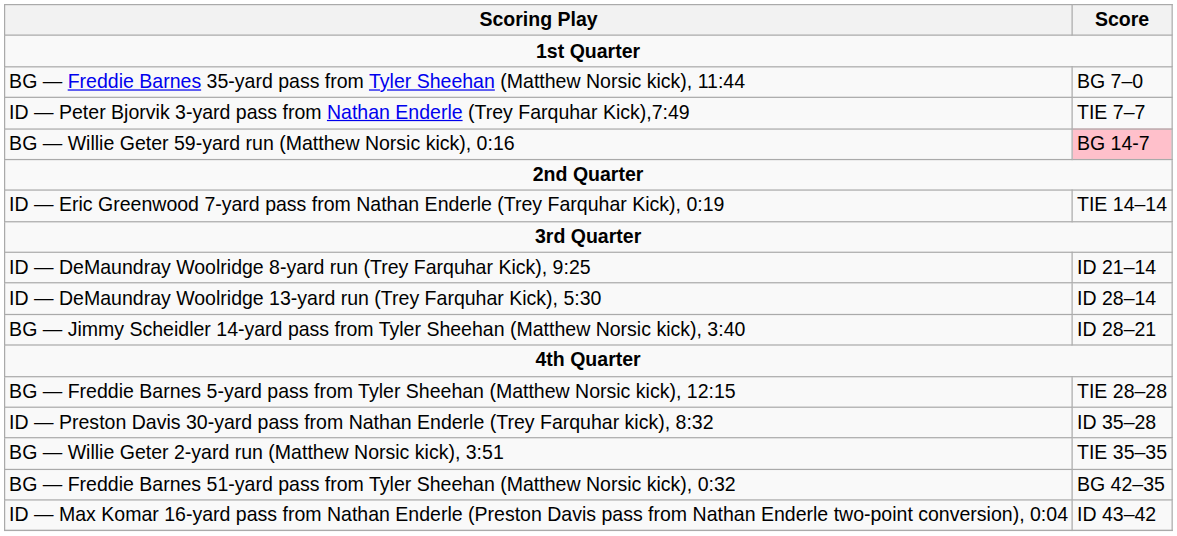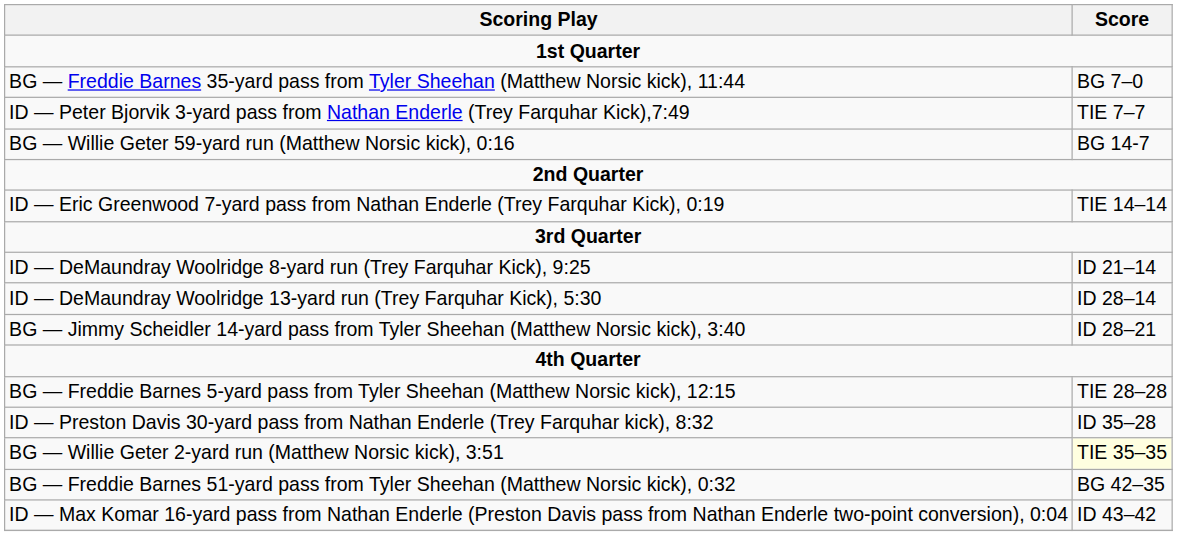(1113, 143) pink background -> (1113, 143) no background
(1122, 453) no background -> (1122, 453) lightyellow background
